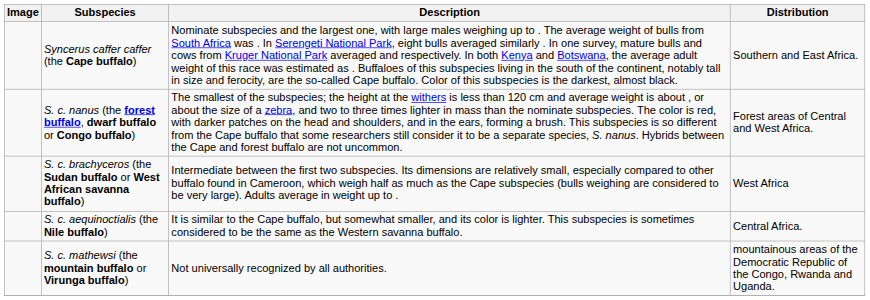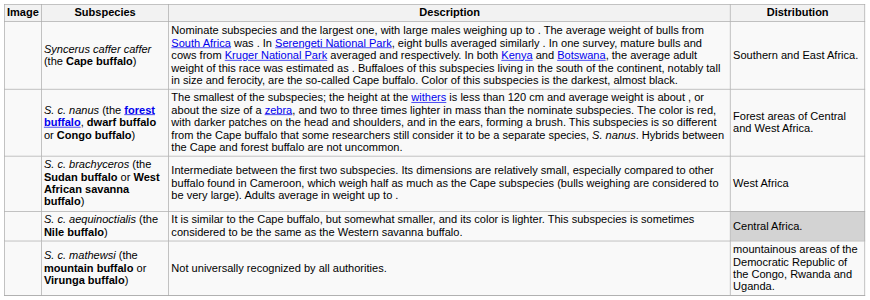(768, 226) no background -> (768, 226) lightgrey background
